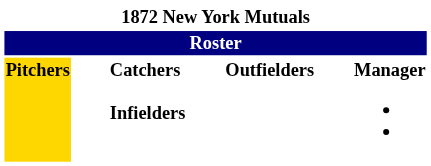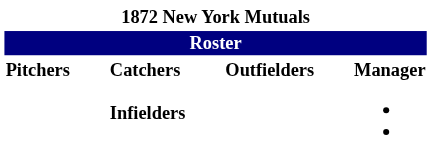(38, 69) gold background -> (38, 69) no background
